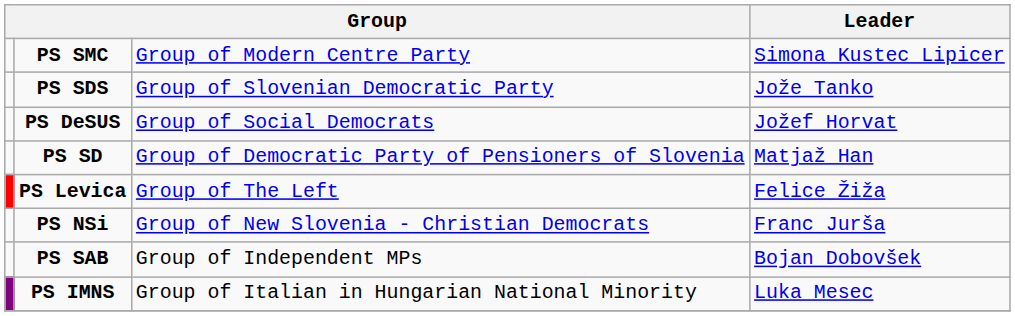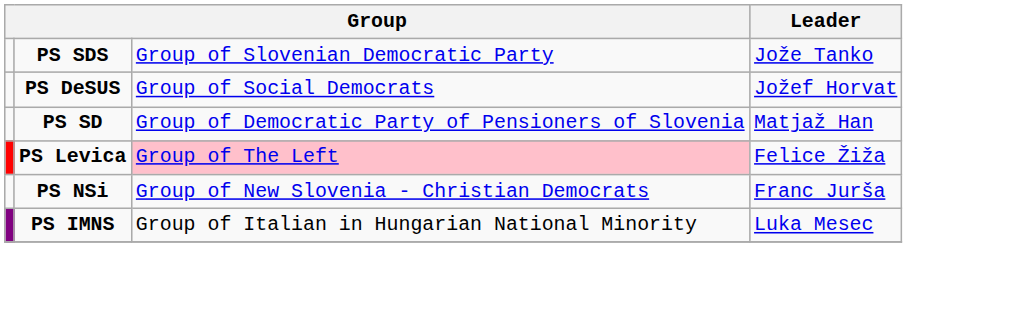- row: (73, 55)
(237, 191) no background -> (237, 157) pink background
- row: (73, 259)
